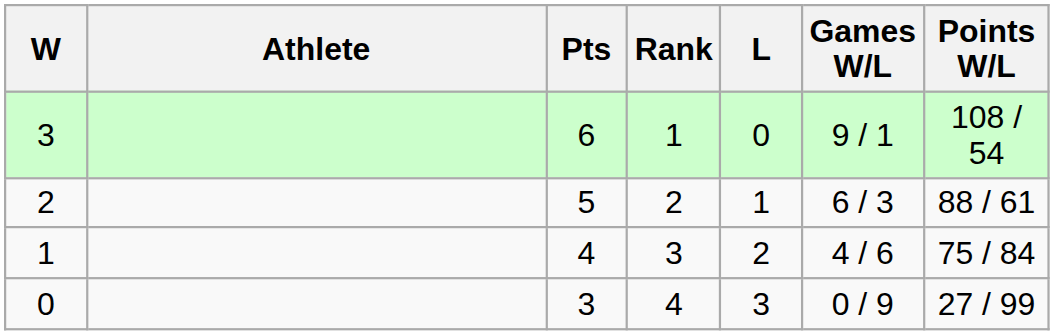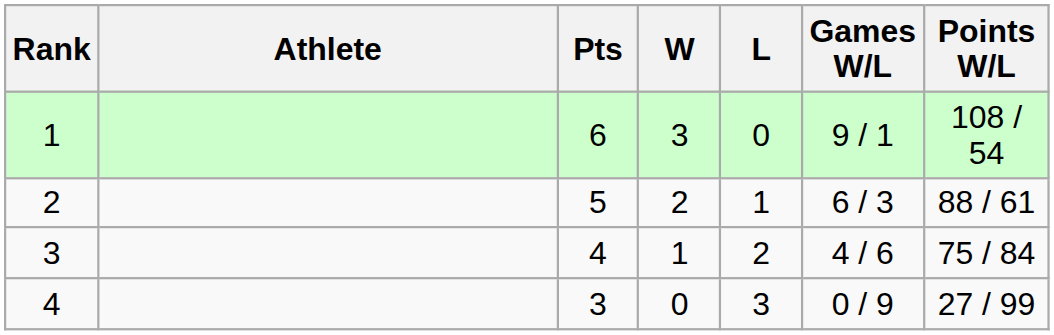columns swapped: (674, 49) <-> (46, 49)
